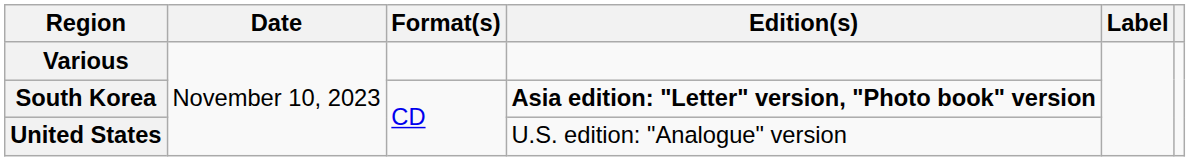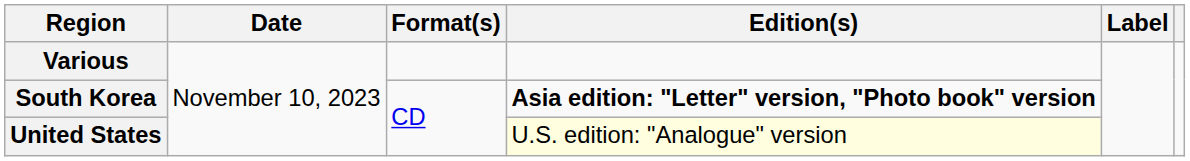(679, 135) no background -> (679, 135) lightyellow background
